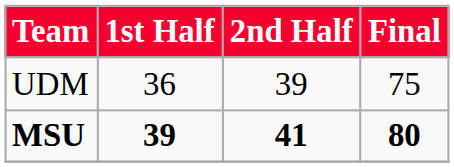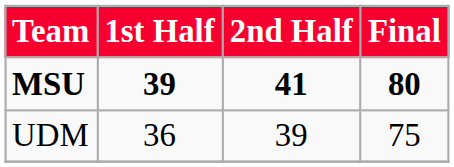rows swapped: (49, 135) <-> (50, 83)
